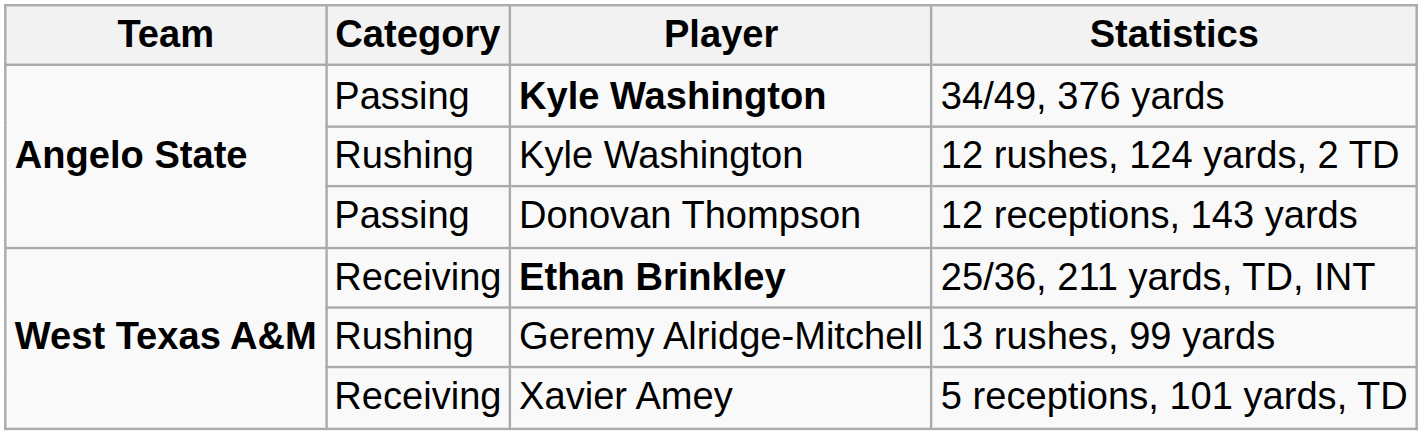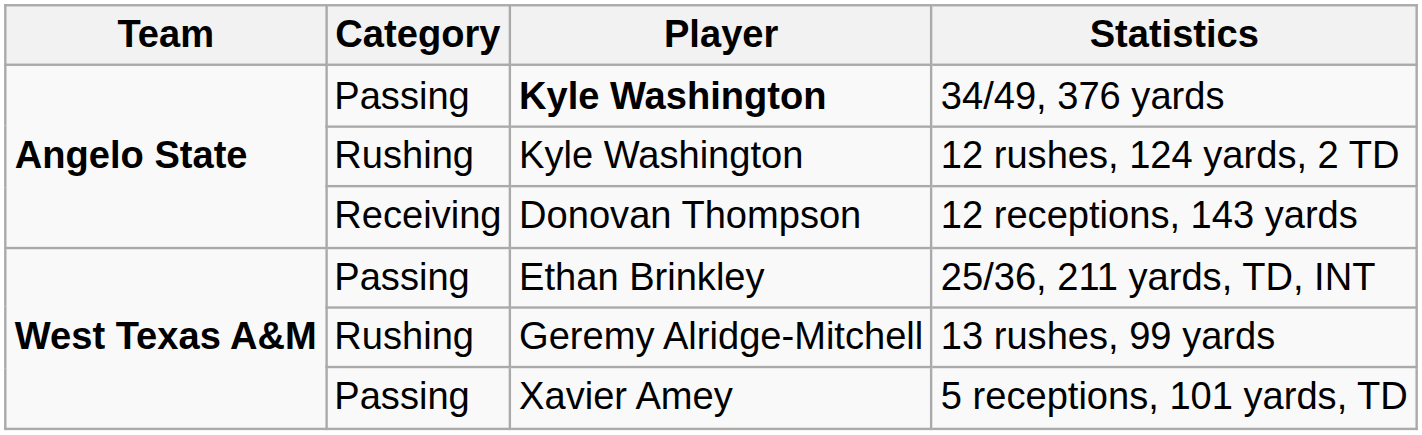(402, 215) Passing -> (418, 215) Receiving
(418, 276) Receiving -> (402, 276) Passing
(652, 276) bold -> (642, 276) normal
(418, 397) Receiving -> (402, 397) Passing
